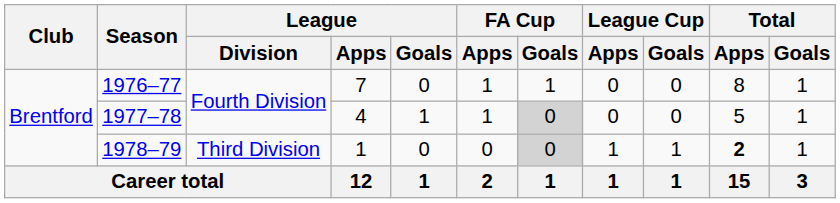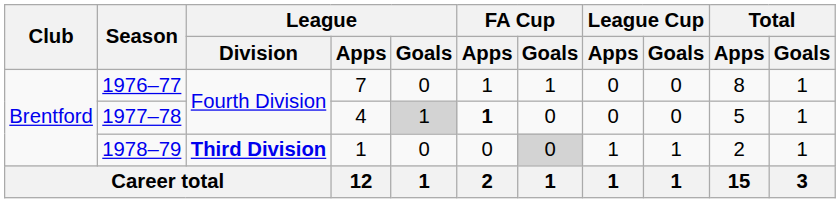(424, 117) no background -> (424, 117) lightgrey background
(487, 117) normal -> (487, 117) bold
(550, 117) lightgrey background -> (550, 117) no background
(259, 149) normal -> (259, 149) bold
(739, 149) bold -> (739, 149) normal
